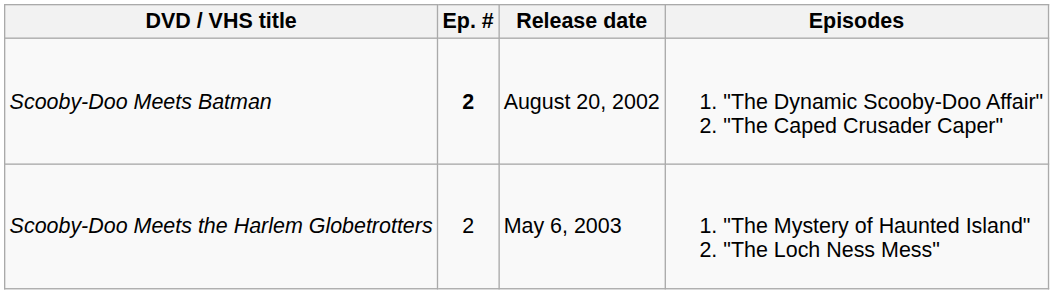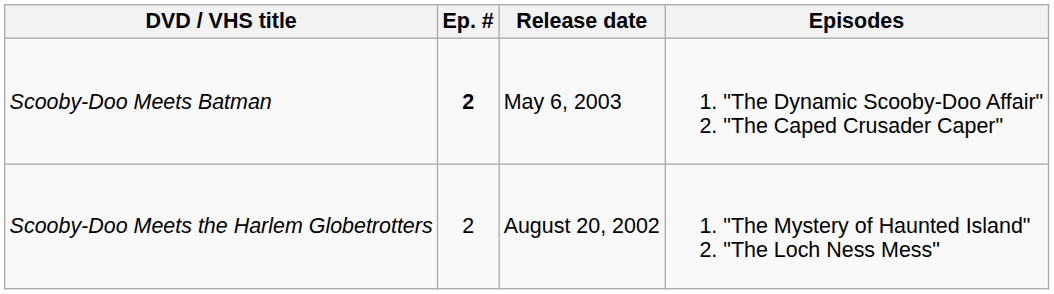(582, 101) August 20, 2002 -> (563, 101) May 6, 2003
(563, 226) May 6, 2003 -> (582, 226) August 20, 2002
